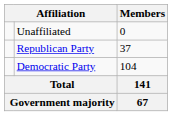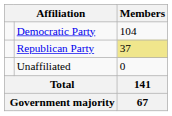rows swapped: (56, 66) <-> (44, 31)
(125, 48) no background -> (125, 48) khaki background
